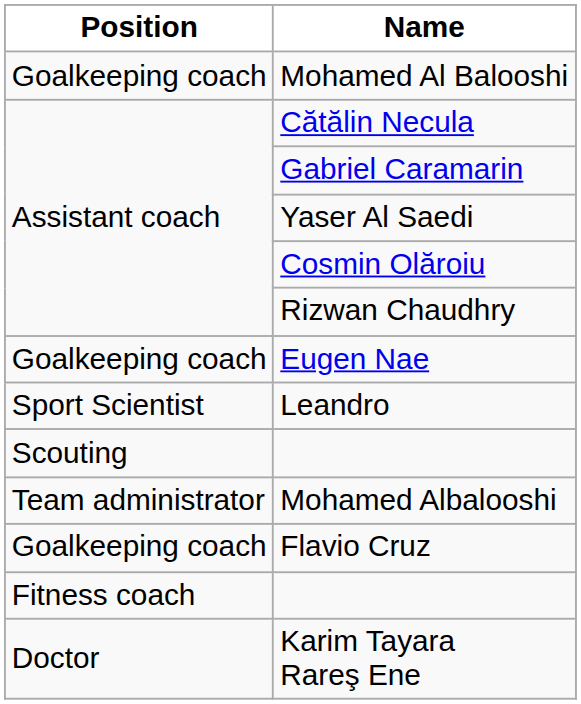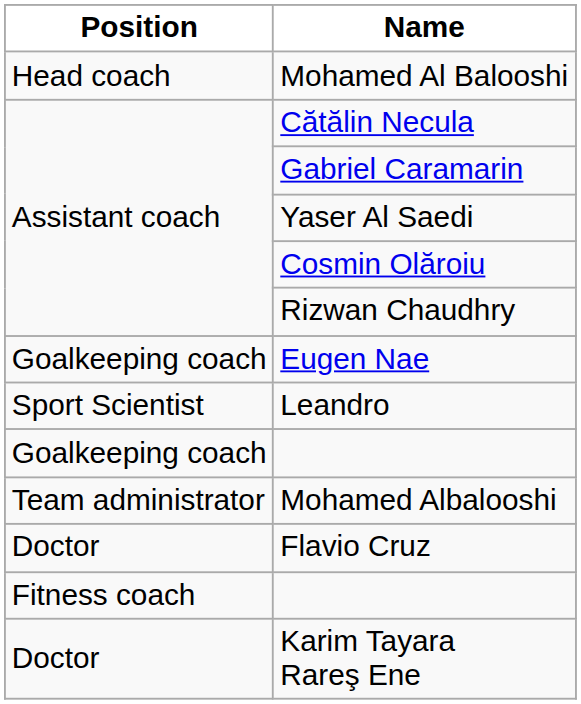(139, 75) Goalkeeping coach -> (91, 75) Head coach
(70, 452) Scouting -> (139, 452) Goalkeeping coach
(139, 547) Goalkeeping coach -> (56, 547) Doctor
